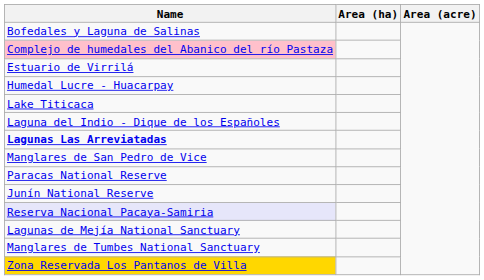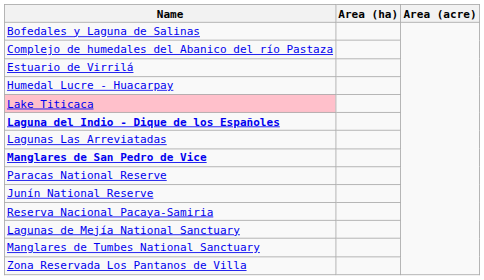(170, 49) pink background -> (170, 49) no background
(50, 103) no background -> (50, 103) pink background
(143, 121) normal -> (143, 121) bold
(87, 139) bold -> (87, 139) normal
(107, 158) normal -> (107, 158) bold
(110, 212) lavender background -> (110, 212) no background
(127, 266) gold background -> (127, 266) no background
